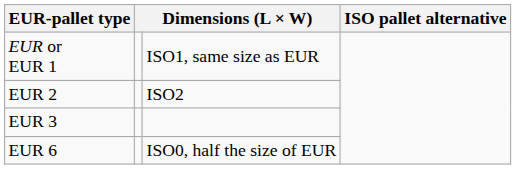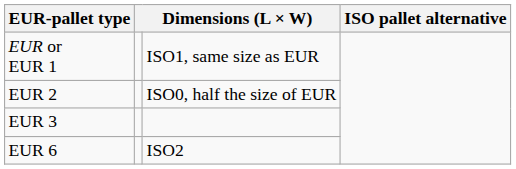(165, 94) ISO2 -> (241, 94) ISO0, half the size of EUR
(241, 149) ISO0, half the size of EUR -> (165, 149) ISO2
